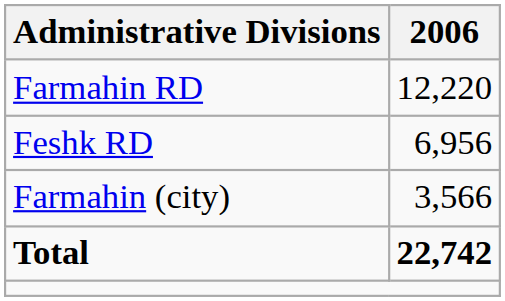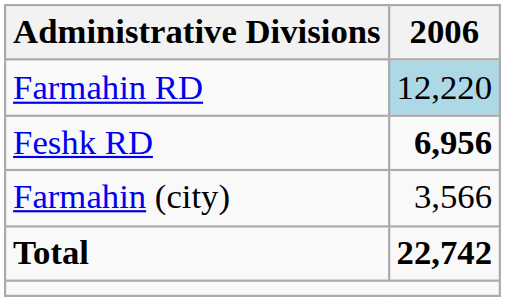(444, 87) no background -> (444, 87) lightblue background
(453, 142) normal -> (453, 142) bold
